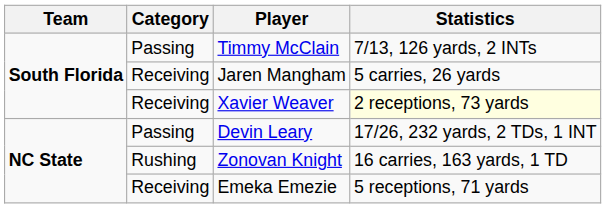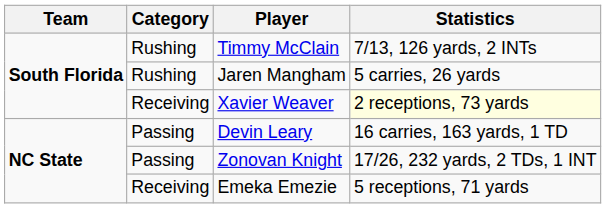(163, 47) Passing -> (164, 47) Rushing
(170, 75) Receiving -> (164, 75) Rushing
(475, 132) 17/26, 232 yards, 2 TDs, 1 INT -> (461, 132) 16 carries, 163 yards, 1 TD
(164, 160) Rushing -> (163, 160) Passing
(461, 160) 16 carries, 163 yards, 1 TD -> (475, 160) 17/26, 232 yards, 2 TDs, 1 INT
